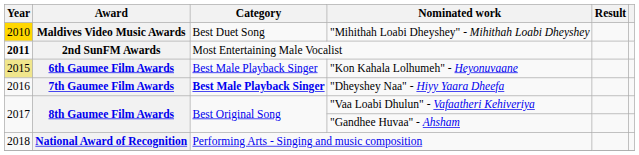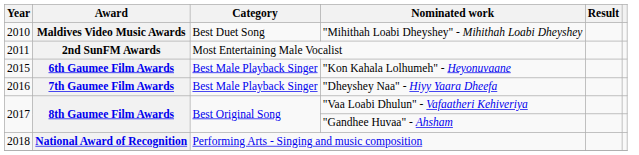(19, 31) gold background -> (19, 31) no background
(18, 50) bold -> (18, 50) normal
(19, 68) khaki background -> (19, 68) no background
(259, 86) bold -> (255, 86) normal
